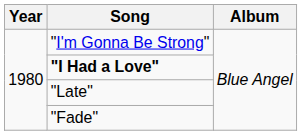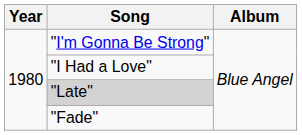(105, 67) bold -> (101, 67) normal
(72, 92) no background -> (72, 92) lightgrey background
